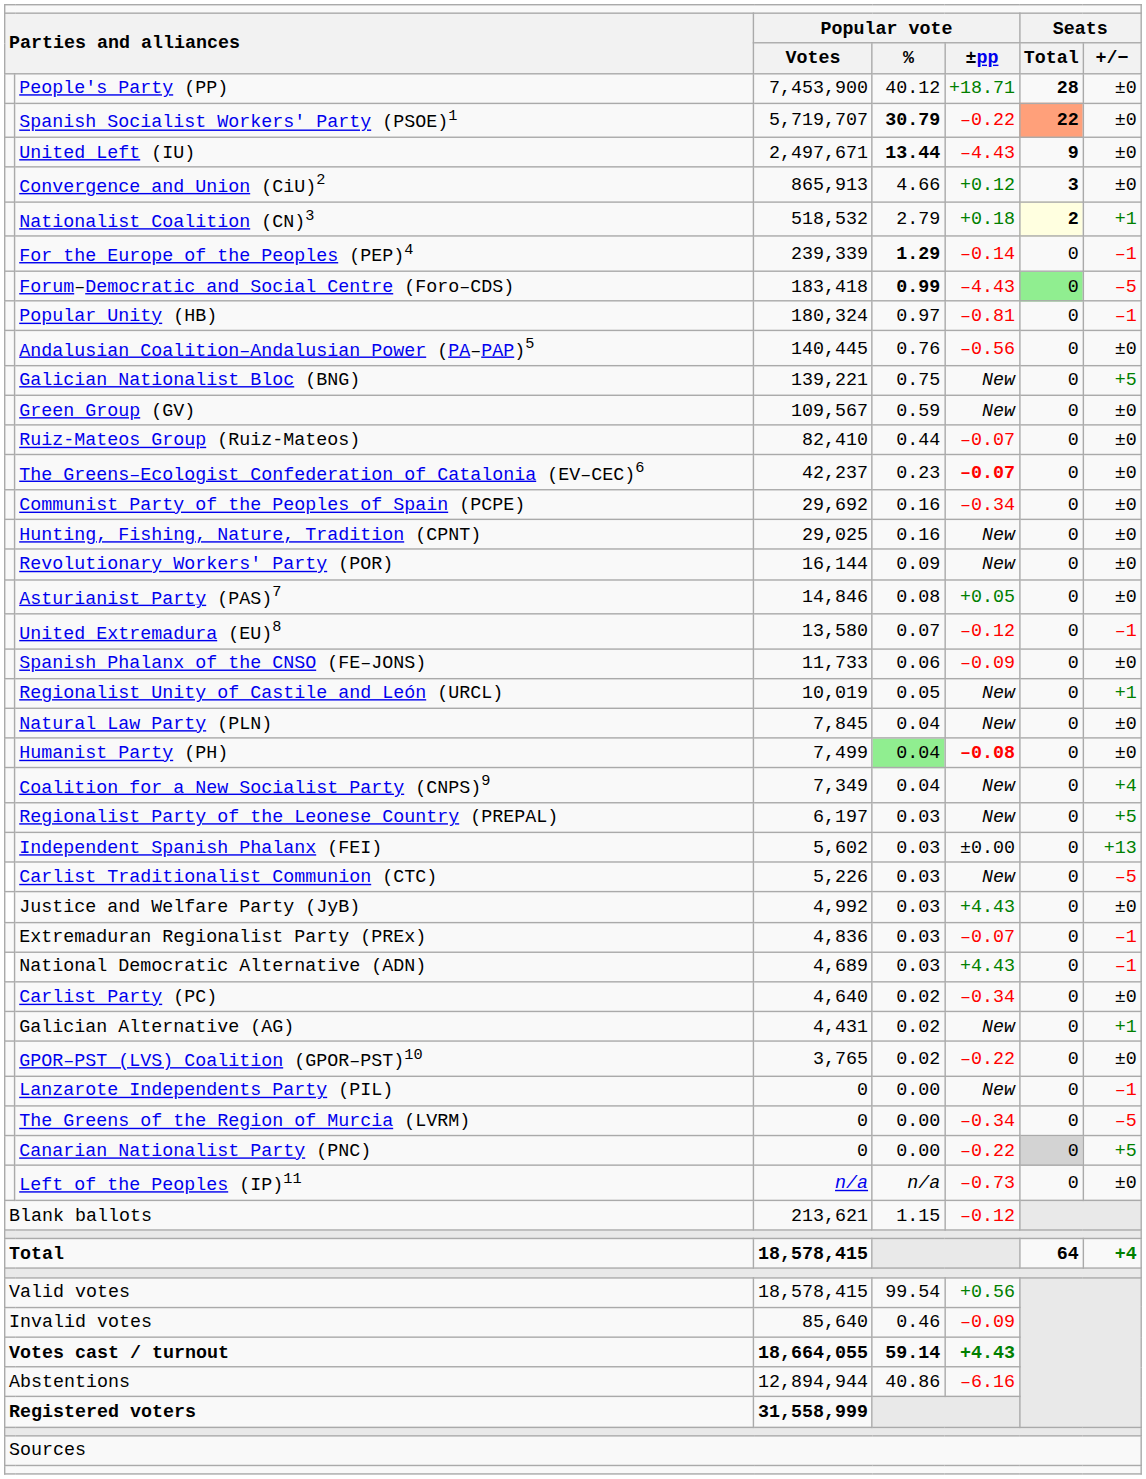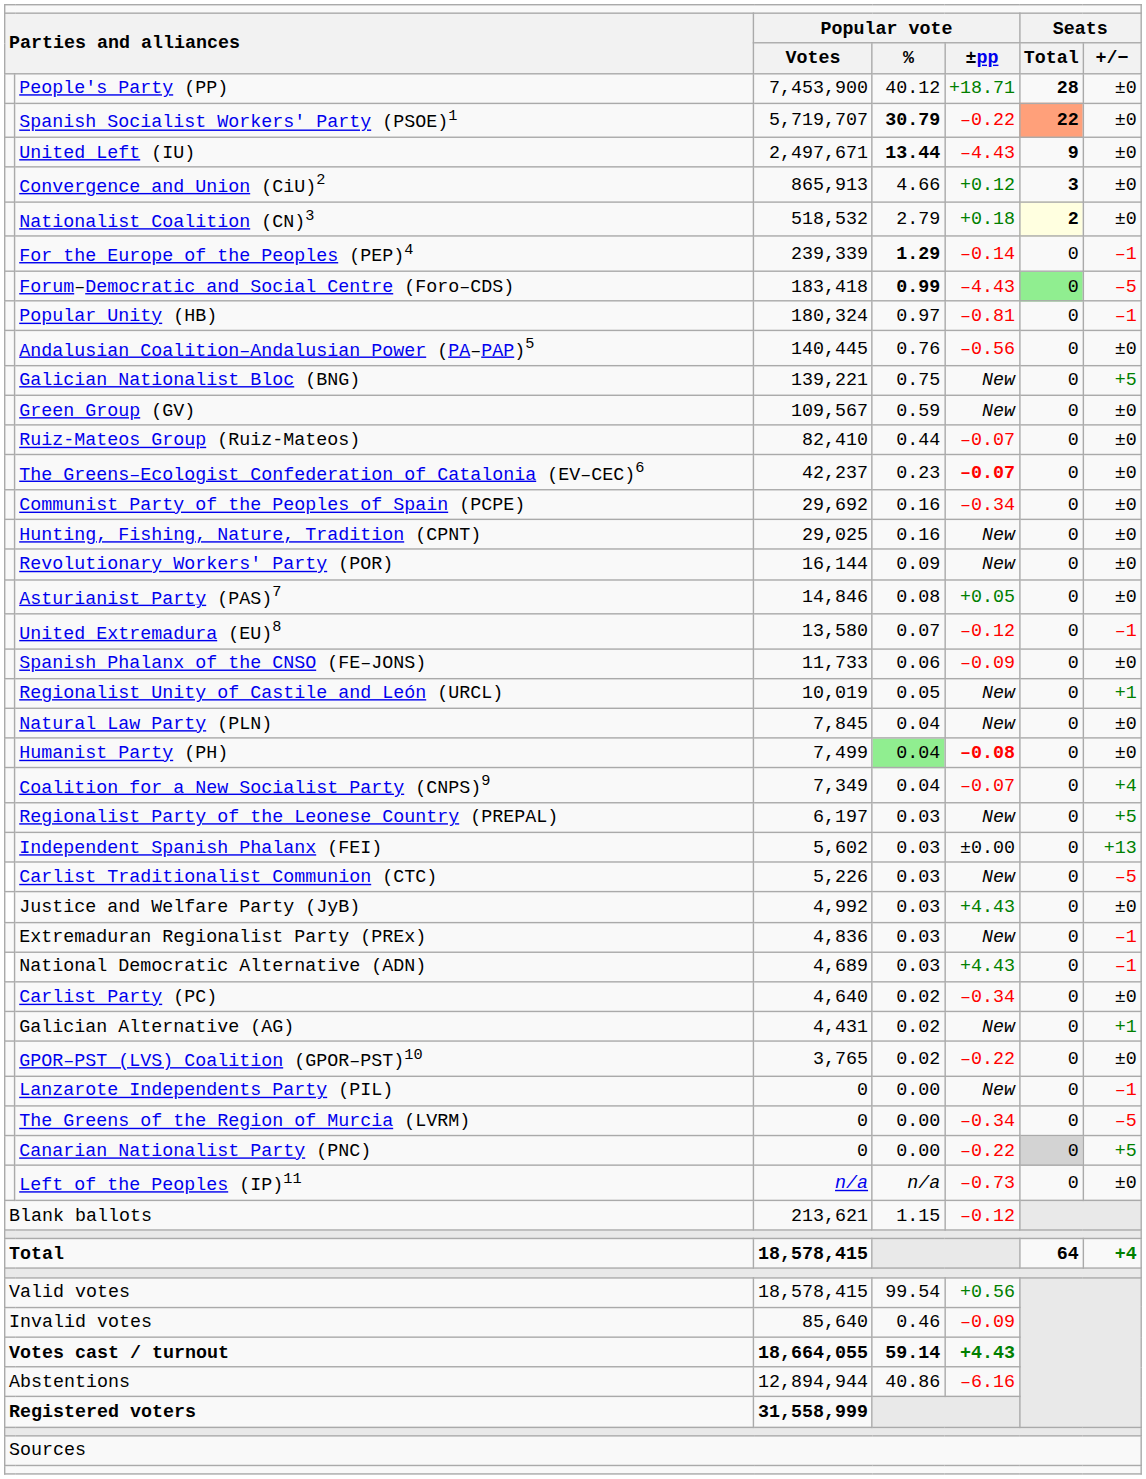(1126, 219) +1 -> (1126, 219) ±0
(998, 785) New -> (987, 785) –0.07
(987, 937) –0.07 -> (998, 937) New
